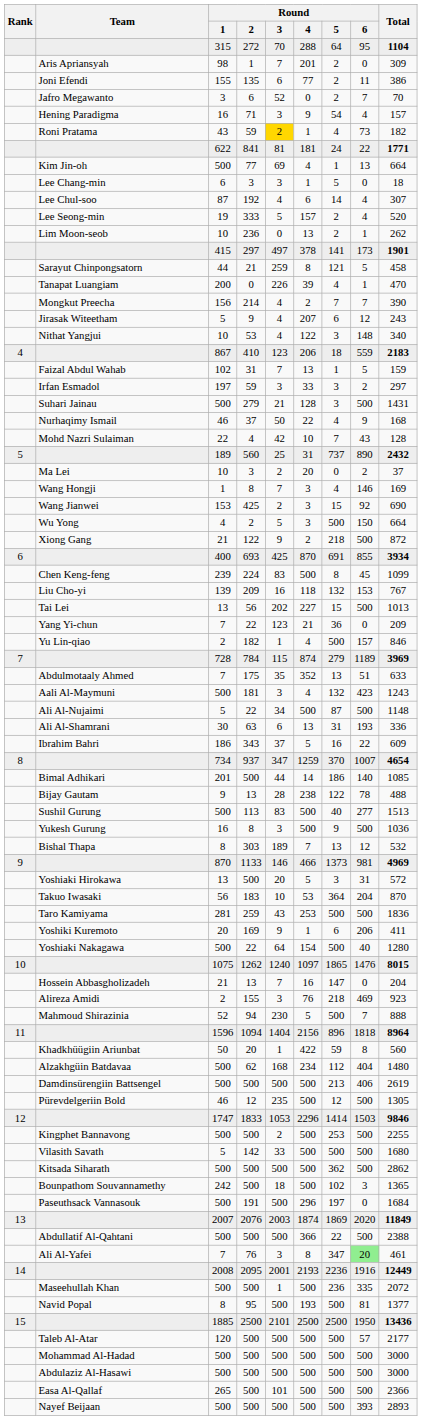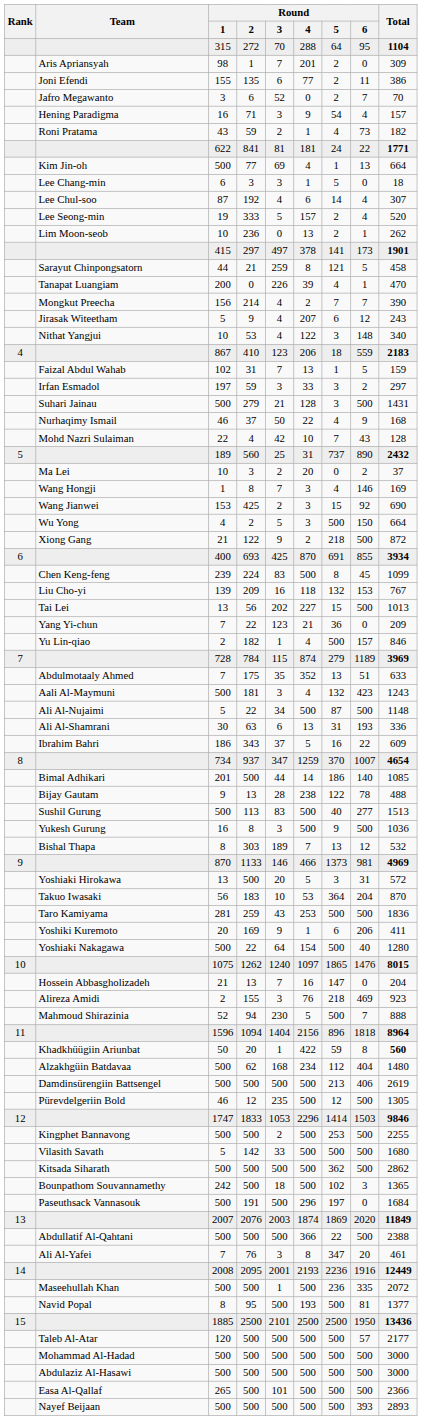(279, 132) gold background -> (279, 132) no background
(398, 1050) normal -> (398, 1050) bold
(365, 1254) lightgreen background -> (365, 1254) no background
